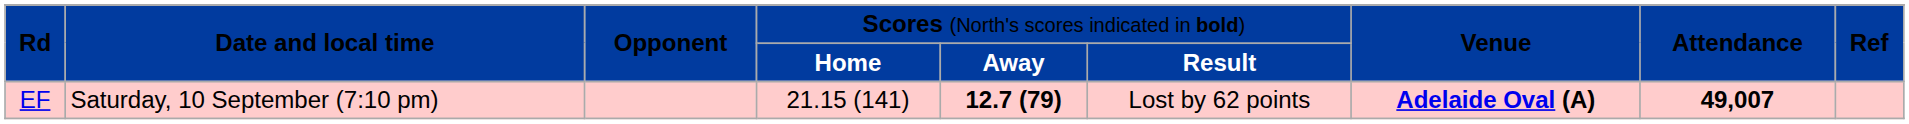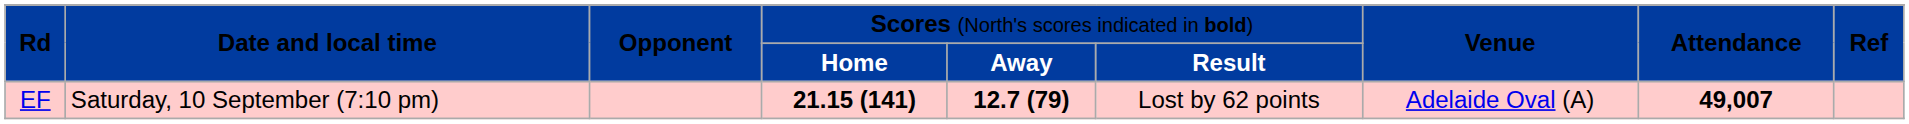(848, 100) normal -> (854, 100) bold
(1496, 100) bold -> (1500, 100) normal
